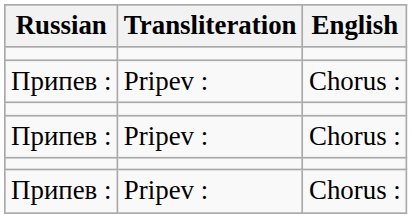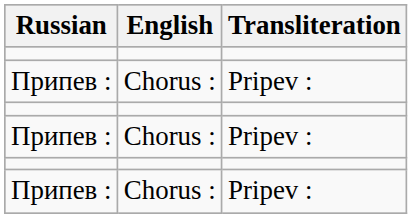columns swapped: (210, 25) <-> (355, 25)
